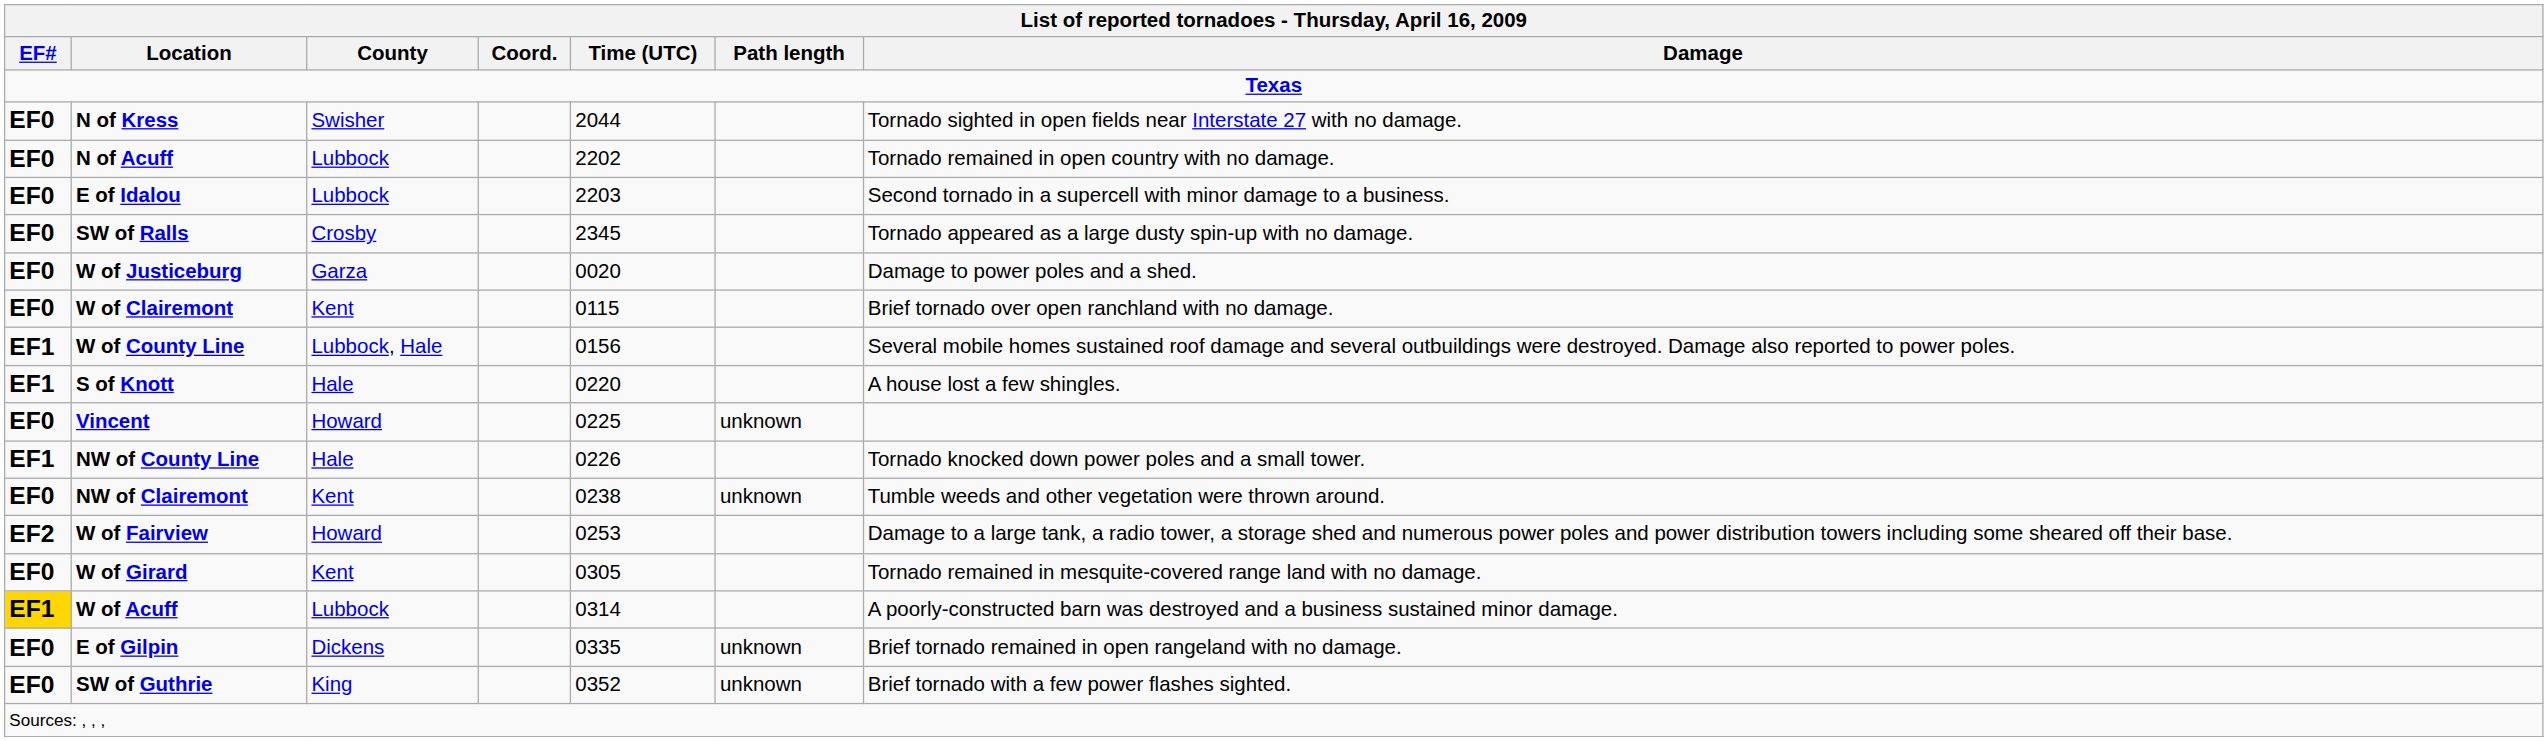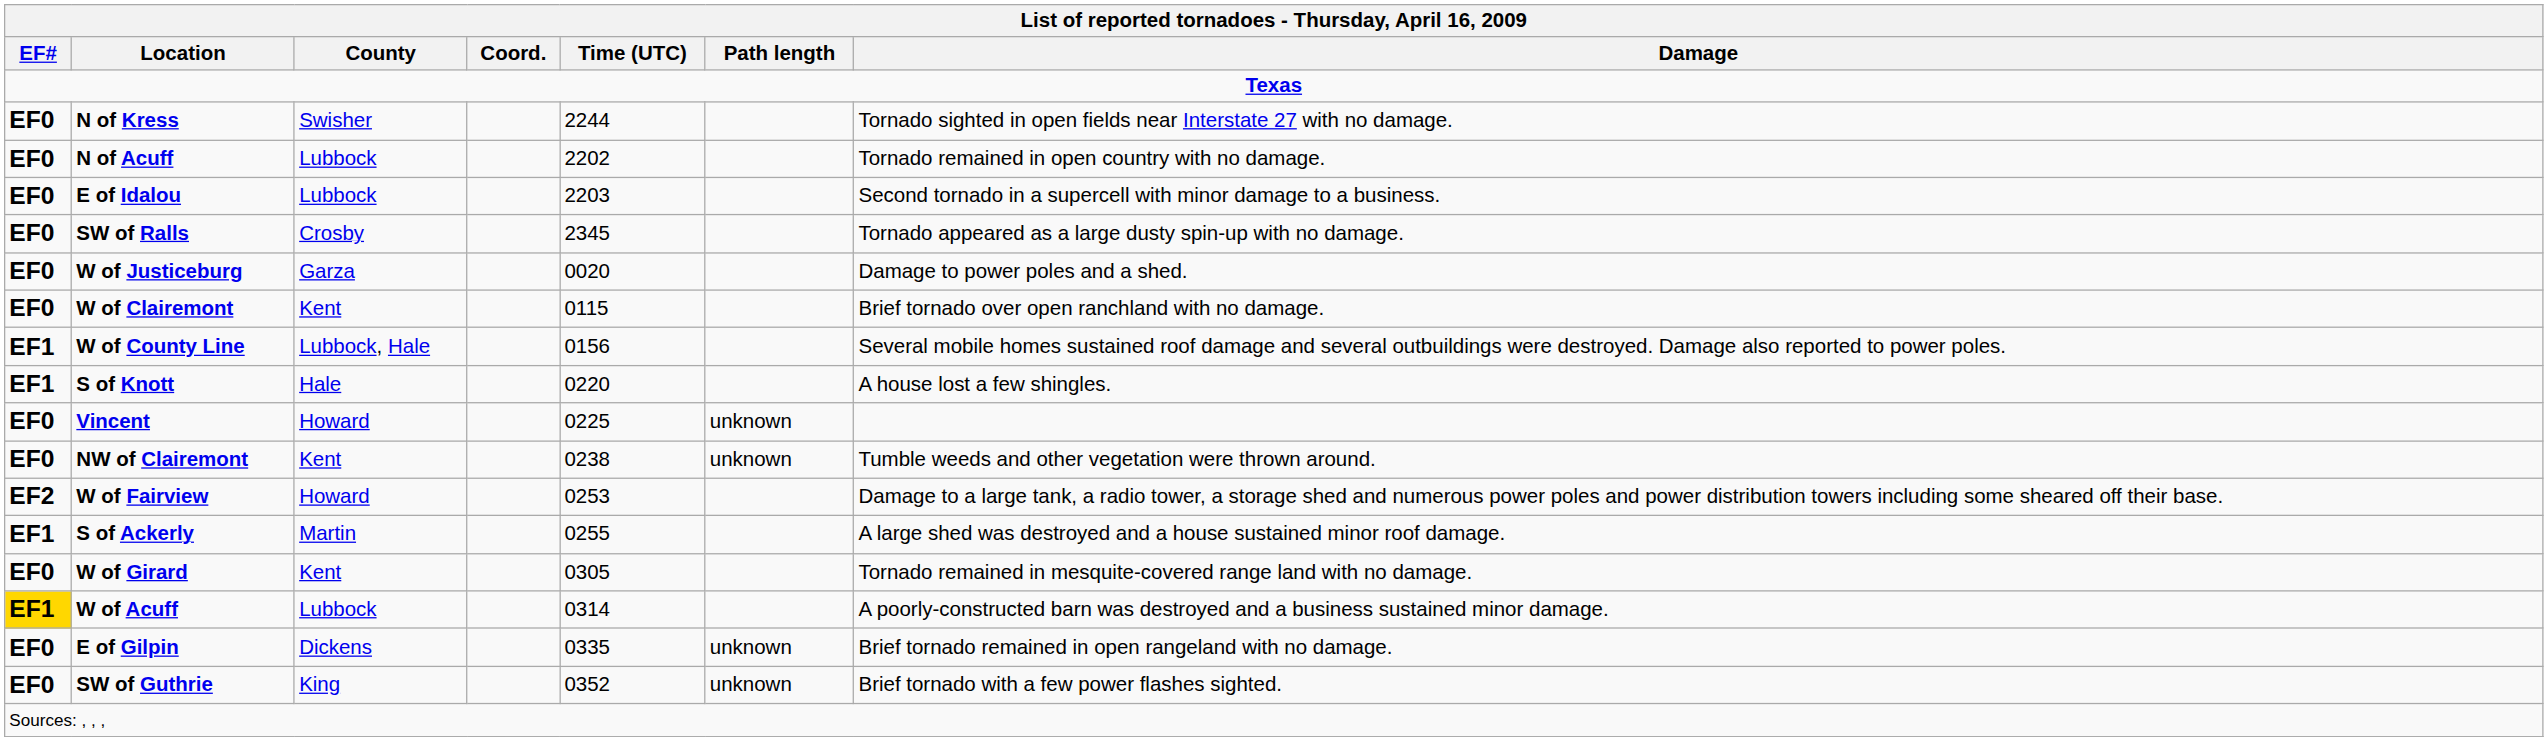(598, 120) 2044 -> (587, 120) 2244
- row: (168, 459)
+ row: (135, 534)
